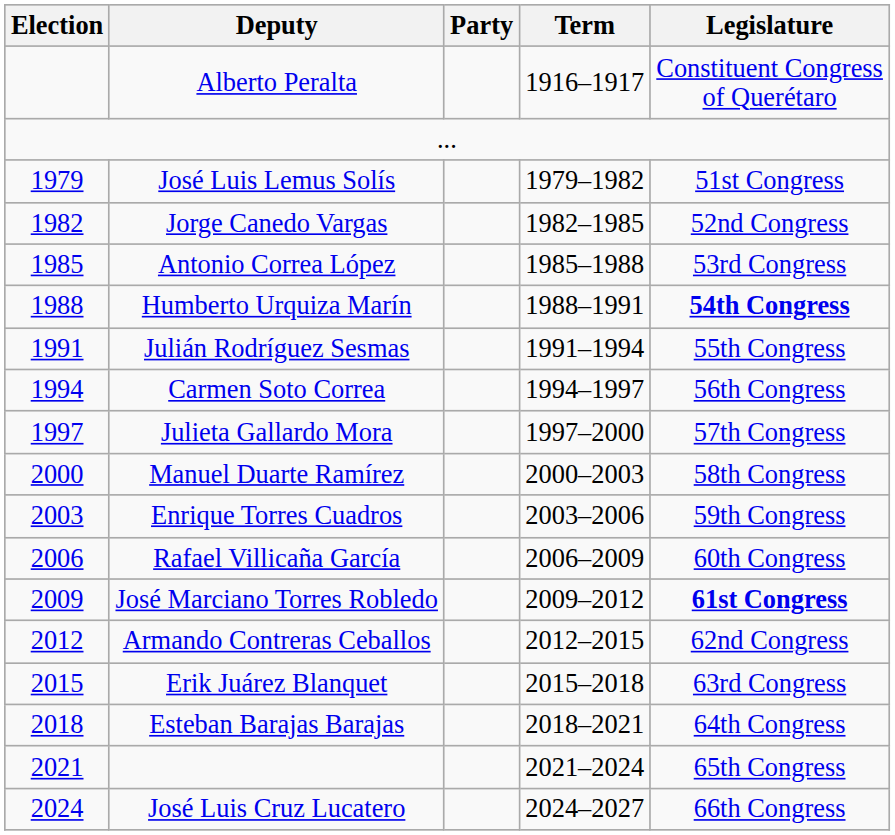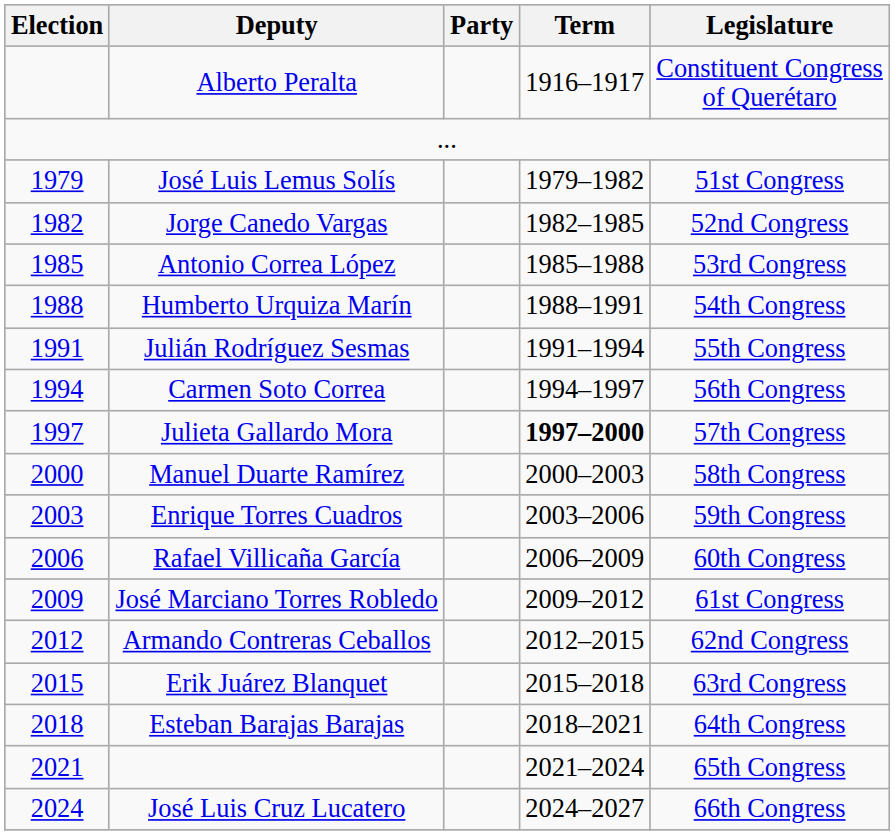(770, 306) bold -> (770, 306) normal
(585, 431) normal -> (585, 431) bold
(770, 599) bold -> (770, 599) normal
